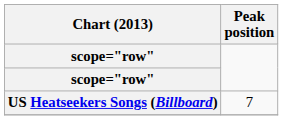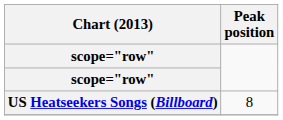(249, 102) 7 -> (249, 102) 8
